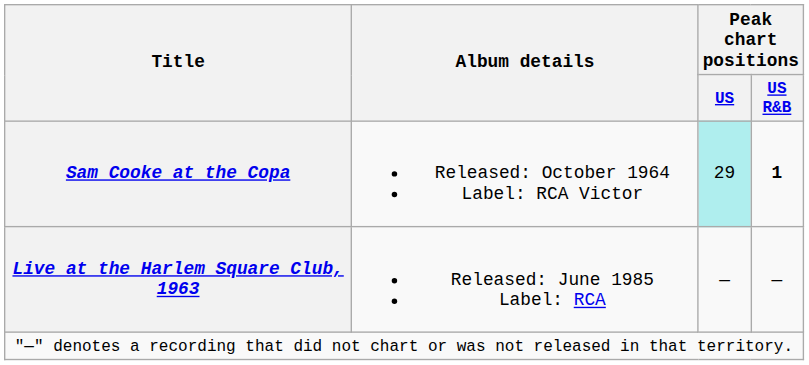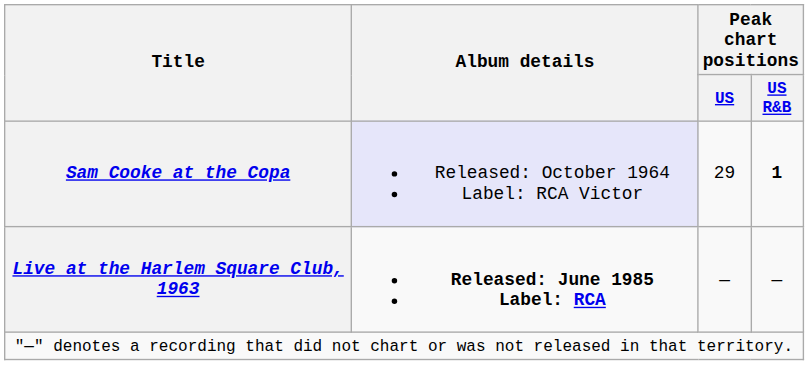(525, 184) no background -> (525, 184) lavender background
(725, 174) paleturquoise background -> (725, 174) no background
(525, 290) normal -> (525, 290) bold
